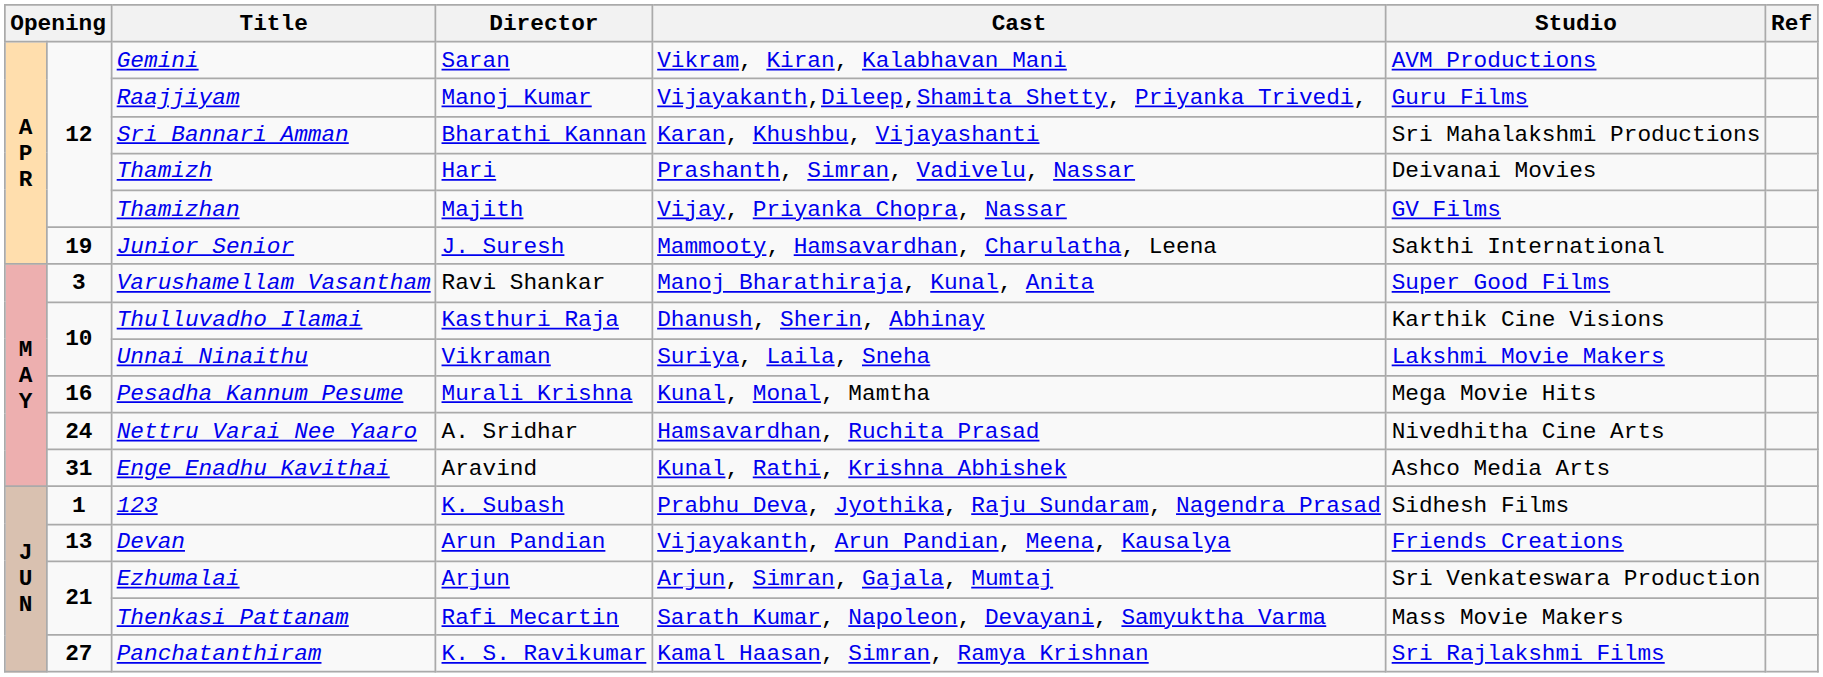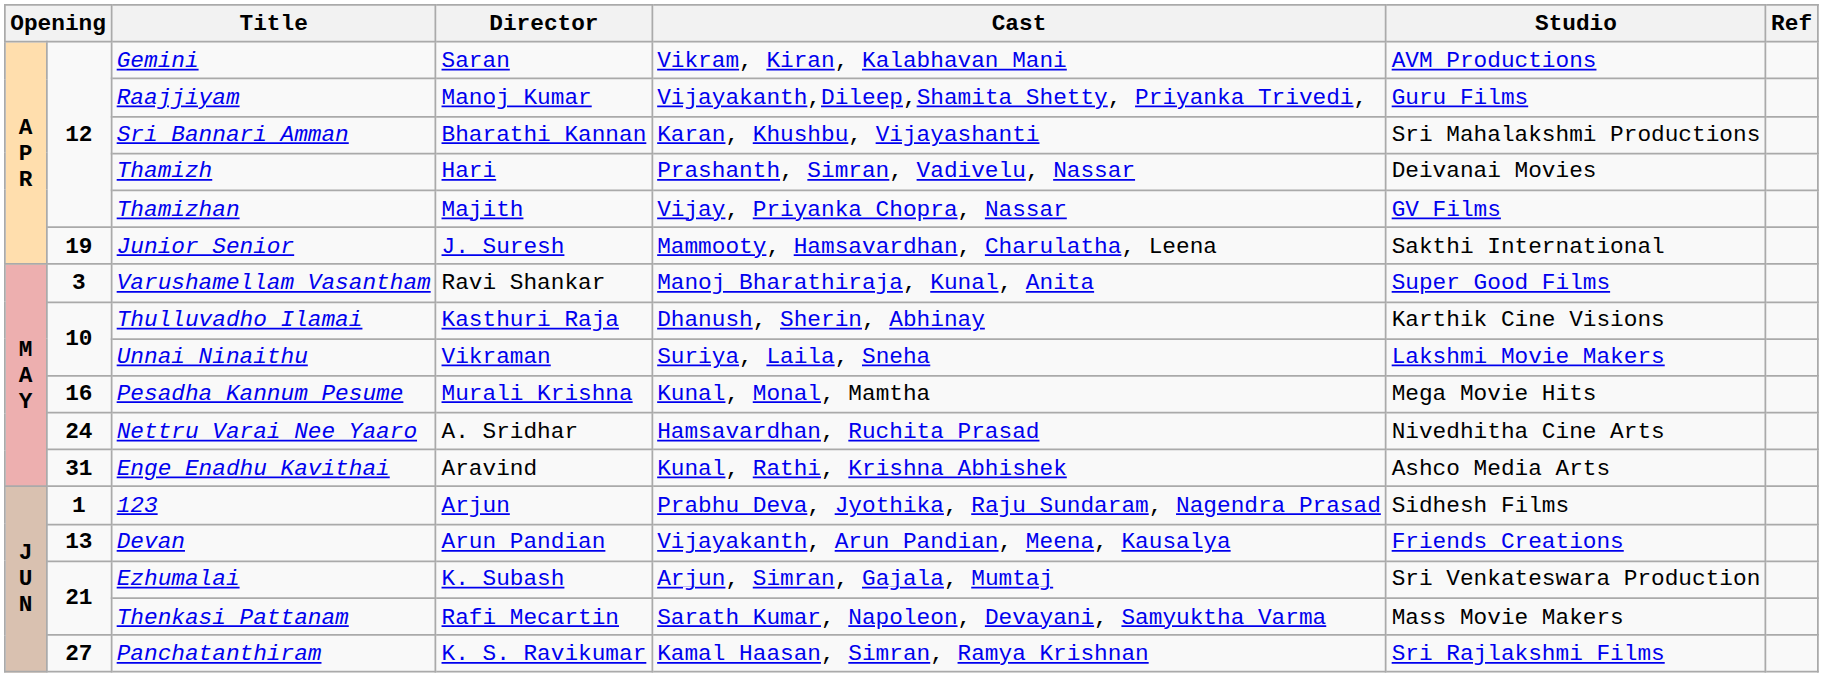(503, 505) K. Subash -> (476, 505) Arjun
(476, 580) Arjun -> (503, 580) K. Subash
